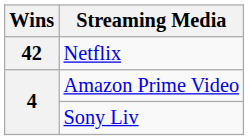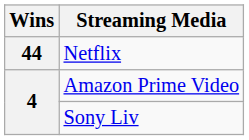(32, 53) 42 -> (32, 53) 44
